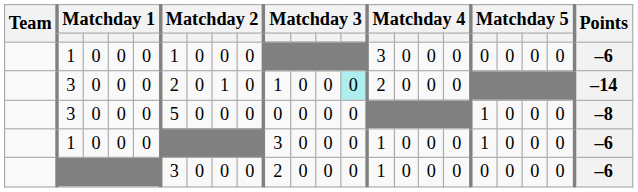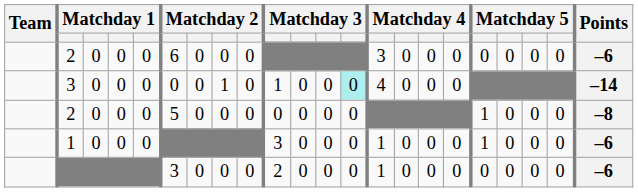(71, 56) 1 -> (71, 56) 2
(174, 56) 1 -> (174, 56) 6
(174, 85) 2 -> (174, 85) 0
(381, 85) 2 -> (381, 85) 4
(71, 114) 3 -> (71, 114) 2
